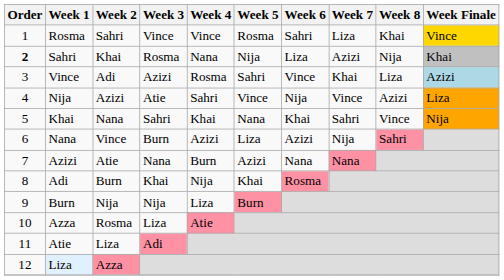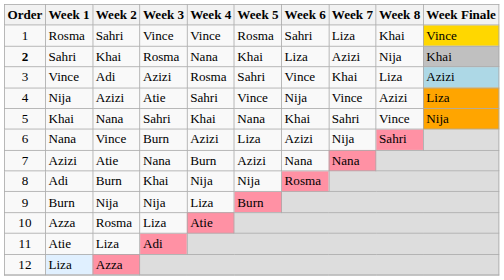(249, 56) Nija -> (250, 56) Khai
(250, 181) Khai -> (249, 181) Nija
